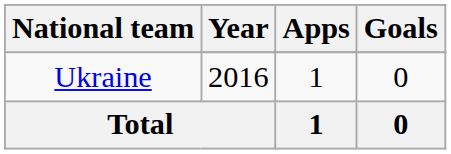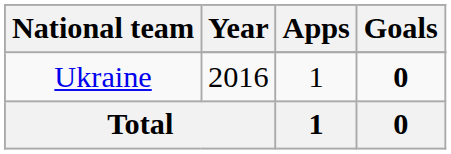(401, 76) normal -> (401, 76) bold
